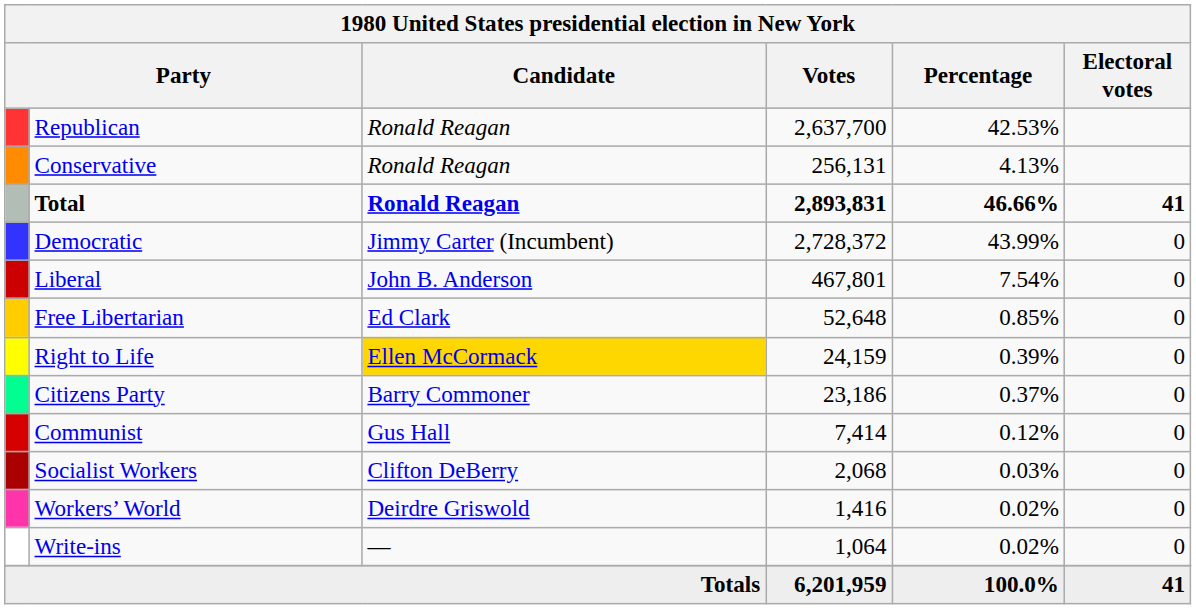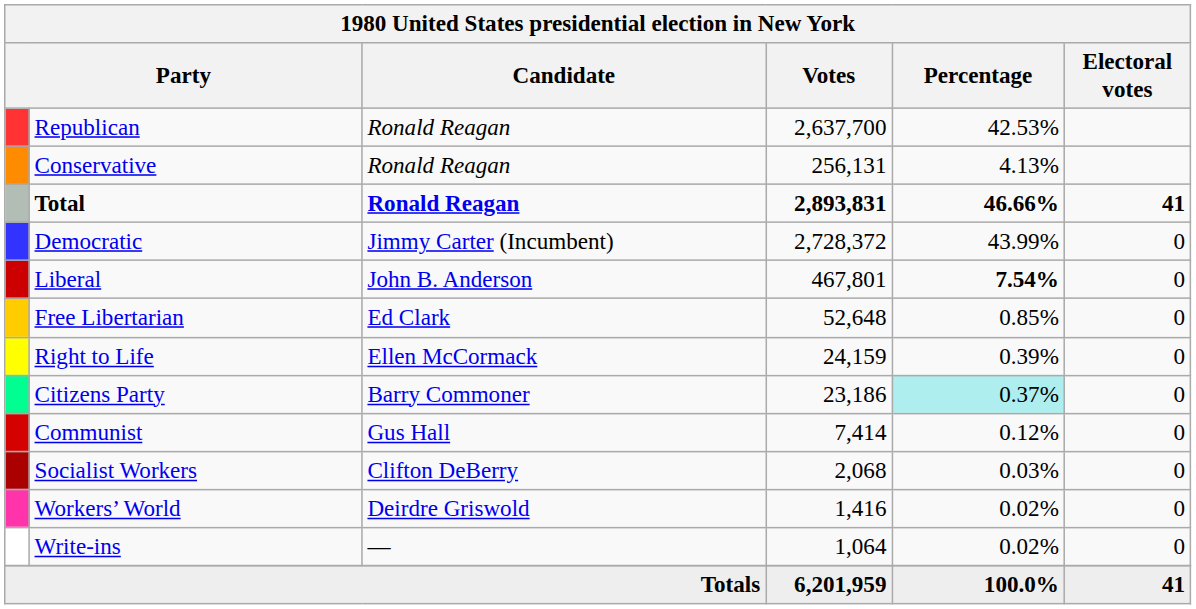(1029, 279) normal -> (1027, 279) bold
(452, 355) gold background -> (452, 355) no background
(1029, 393) no background -> (1029, 393) paleturquoise background
